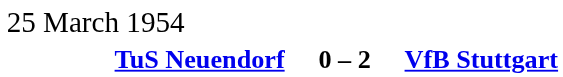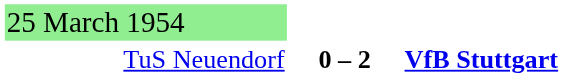(96, 22) no background -> (96, 22) lightgreen background
(200, 59) bold -> (204, 59) normal
